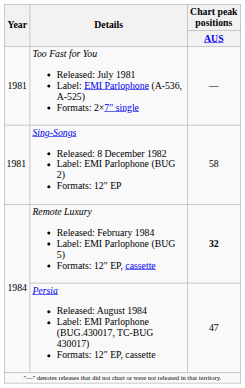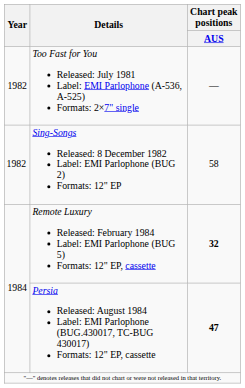(17, 85) 1981 -> (17, 85) 1982
(16, 164) 1981 -> (16, 164) 1982
(214, 328) normal -> (214, 328) bold
